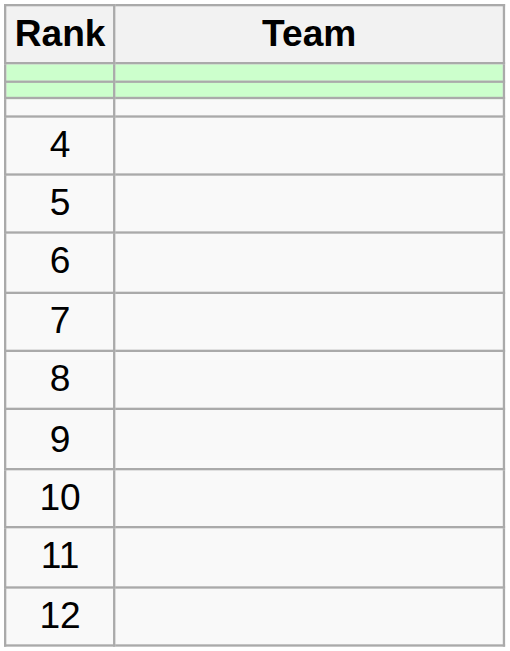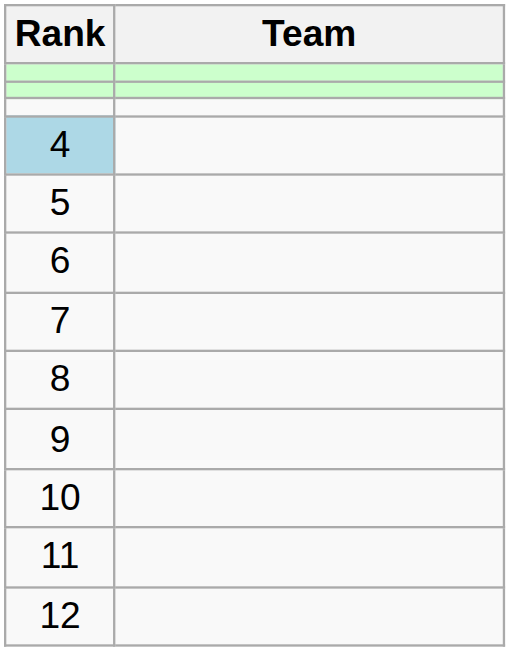(60, 144) no background -> (60, 144) lightblue background
